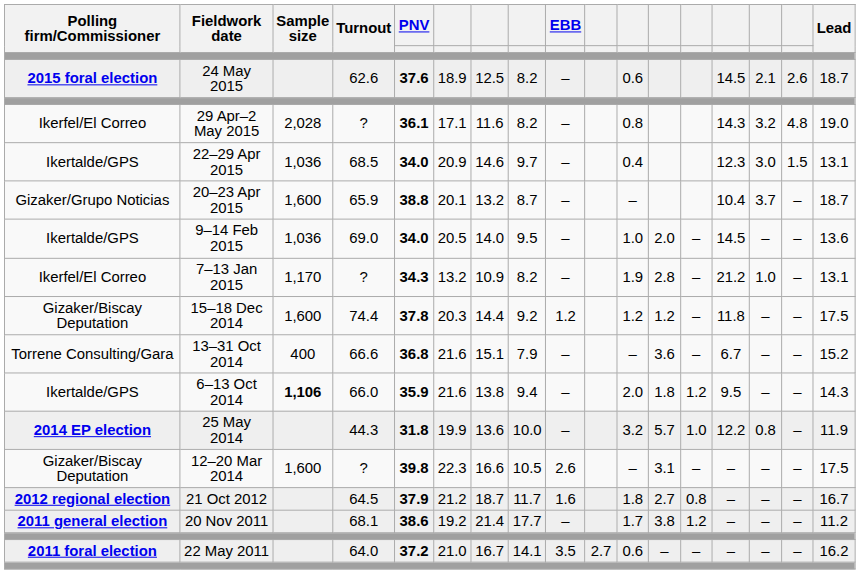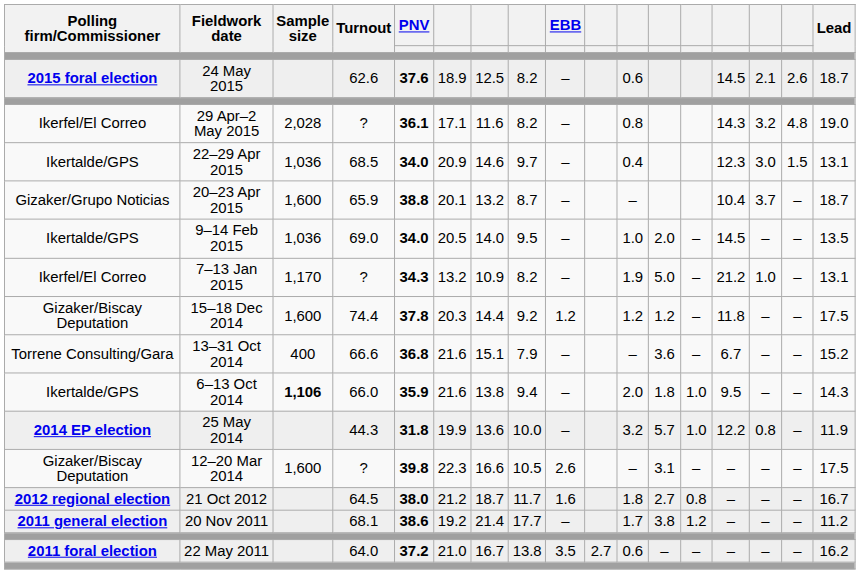(834, 238) 13.6 -> (834, 238) 13.5
(665, 277) 2.8 -> (665, 277) 5.0
(696, 392) 1.2 -> (696, 392) 1.0
(414, 499) 37.9 -> (414, 499) 38.0
(527, 551) 14.1 -> (527, 551) 13.8
